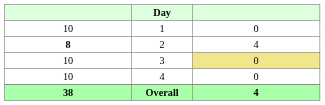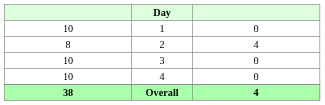(68, 44) bold -> (68, 44) normal
(256, 60) khaki background -> (256, 60) no background
